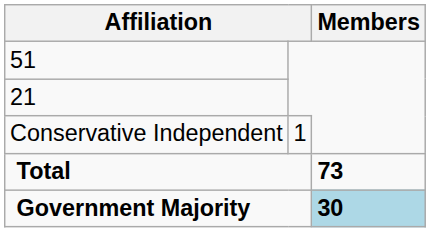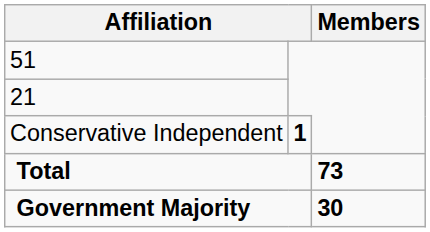(300, 134) normal -> (300, 134) bold
(330, 208) lightblue background -> (330, 208) no background
